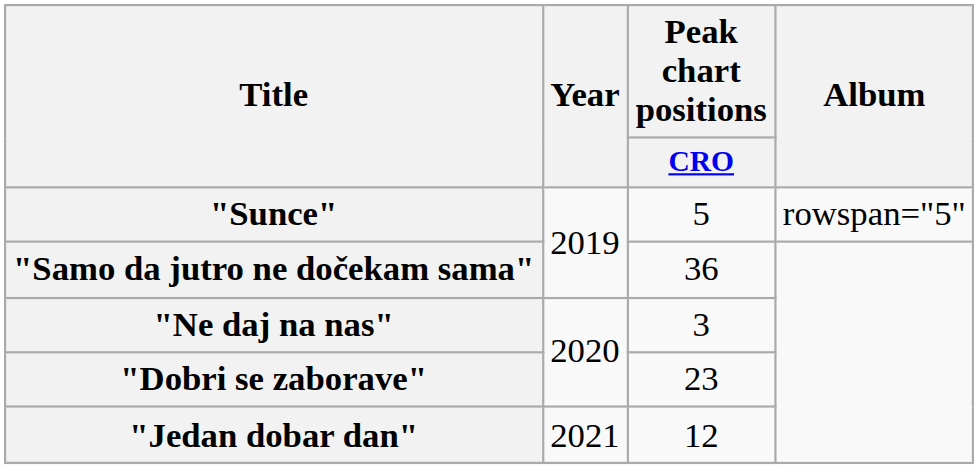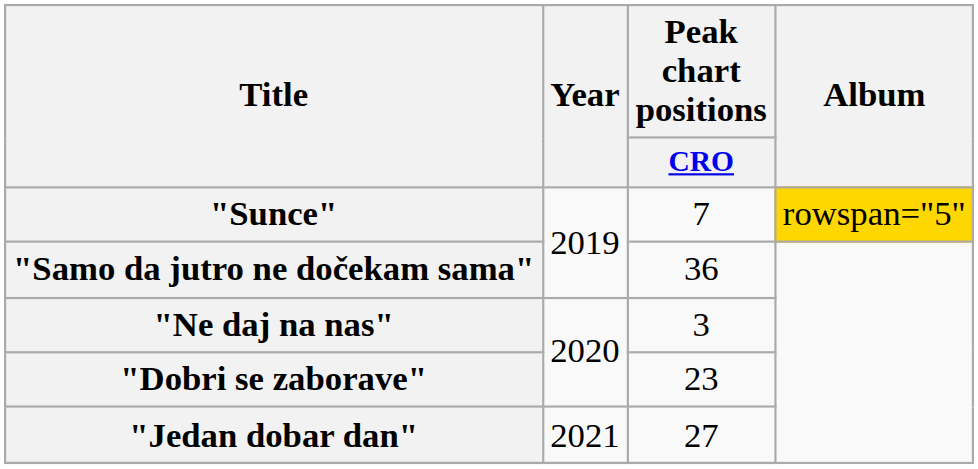(701, 213) 5 -> (701, 213) 7
(874, 213) no background -> (874, 213) gold background
(701, 434) 12 -> (701, 434) 27
